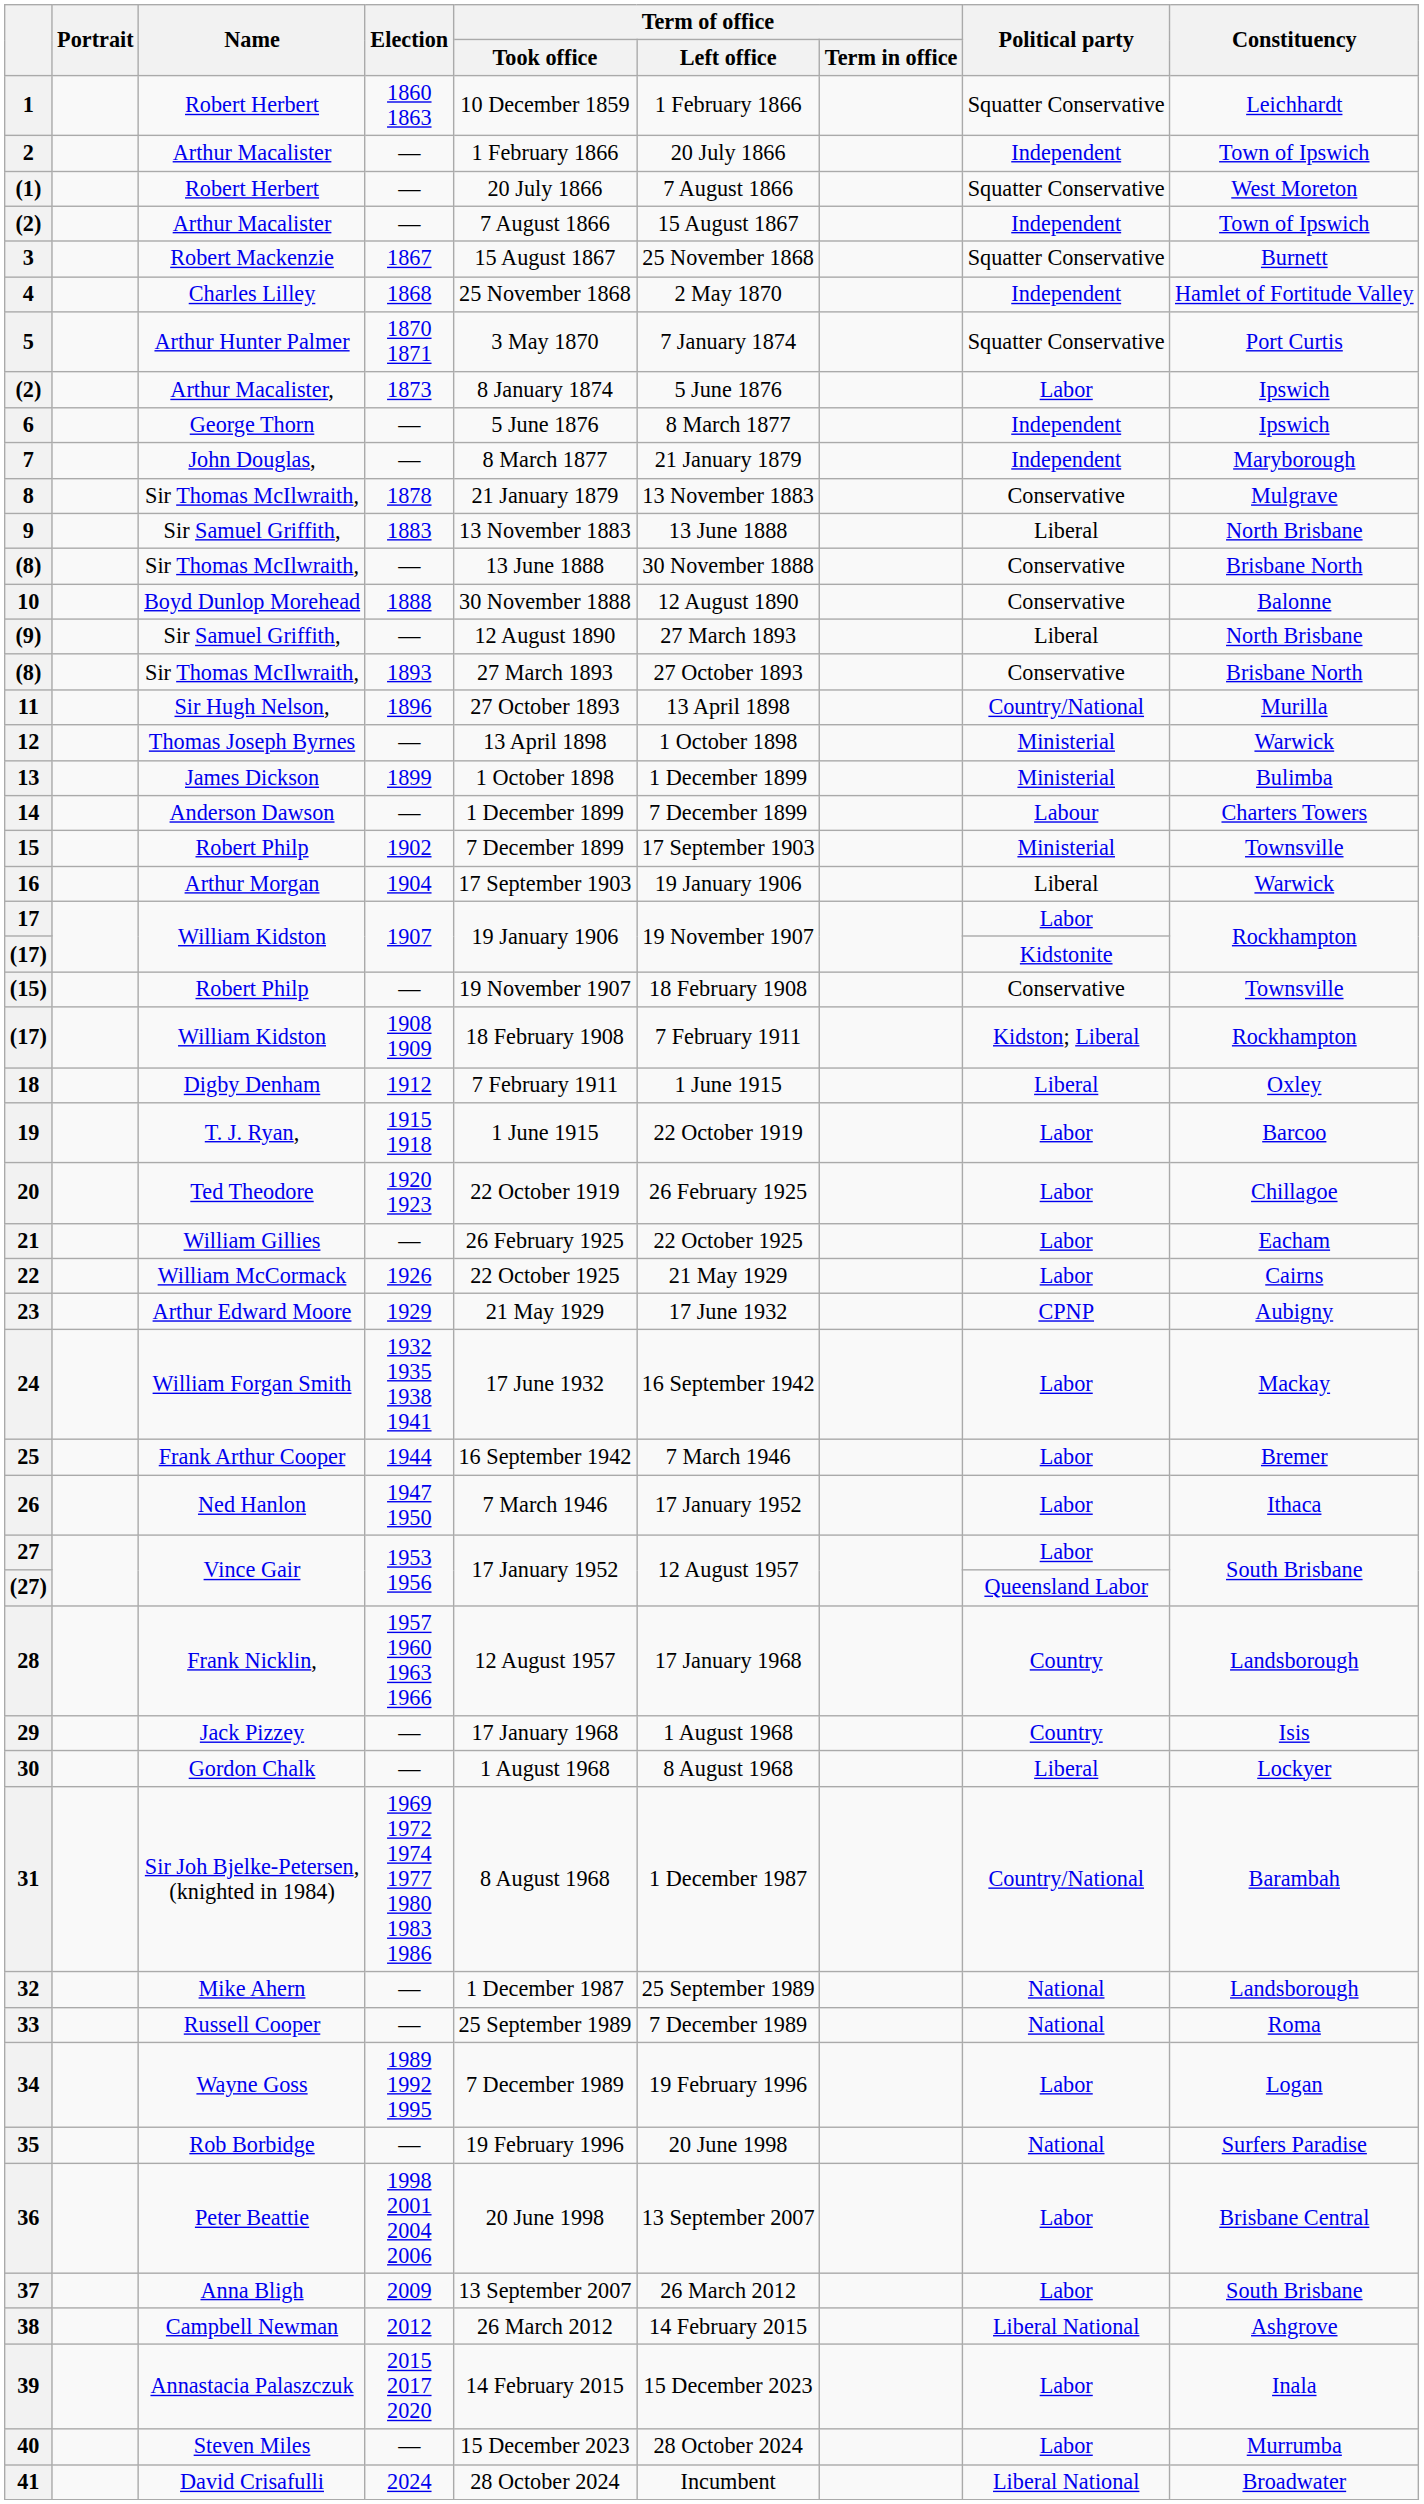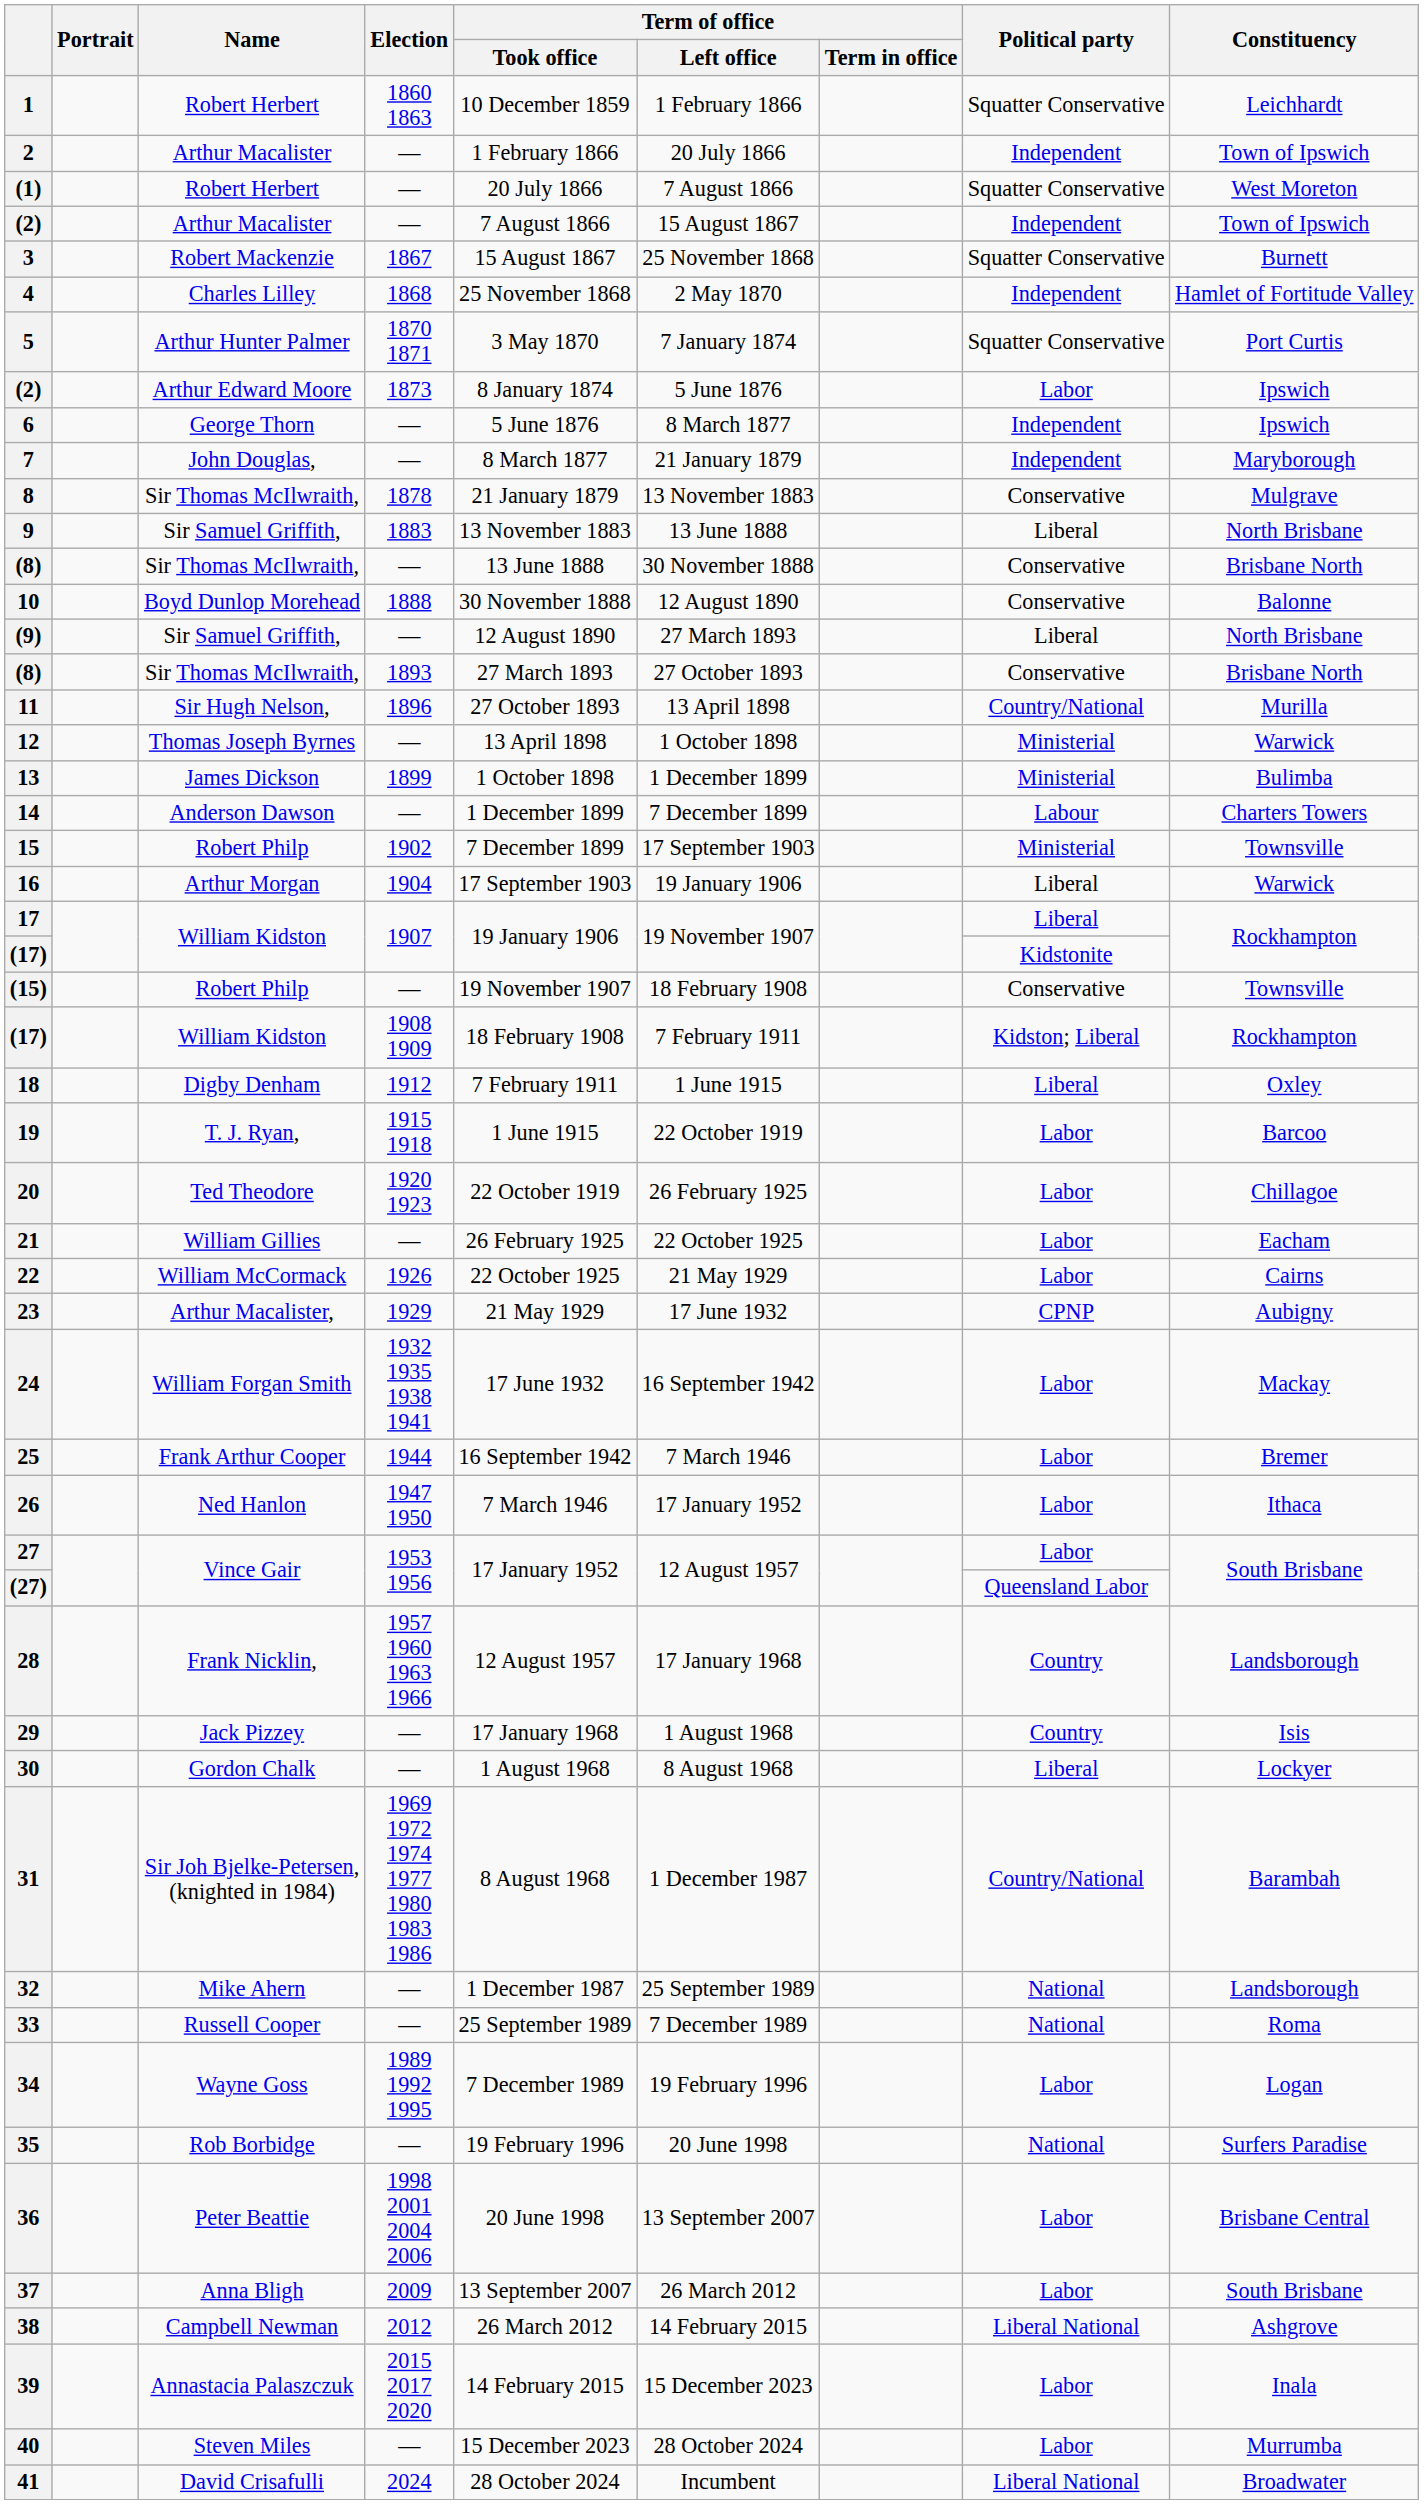(252, 389) Arthur Macalister, -> (252, 389) Arthur Edward Moore
(1066, 918) Labor -> (1066, 918) Liberal
(252, 1311) Arthur Edward Moore -> (252, 1311) Arthur Macalister,
